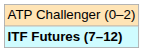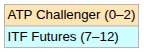(65, 36) bold -> (63, 36) normal
